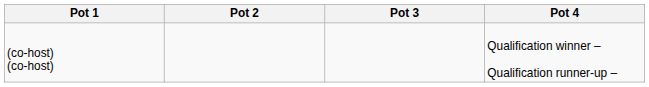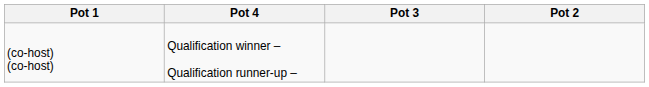columns swapped: (244, 13) <-> (565, 13)
